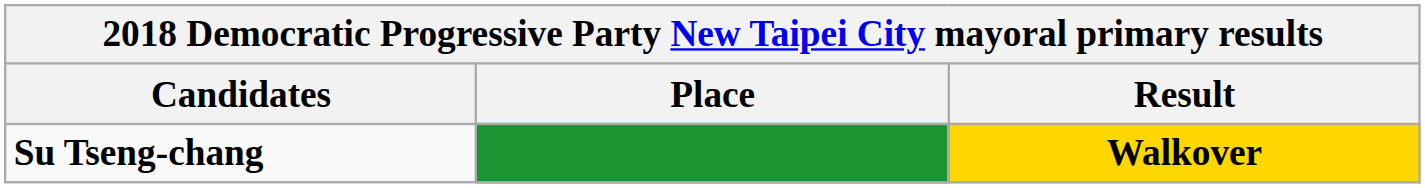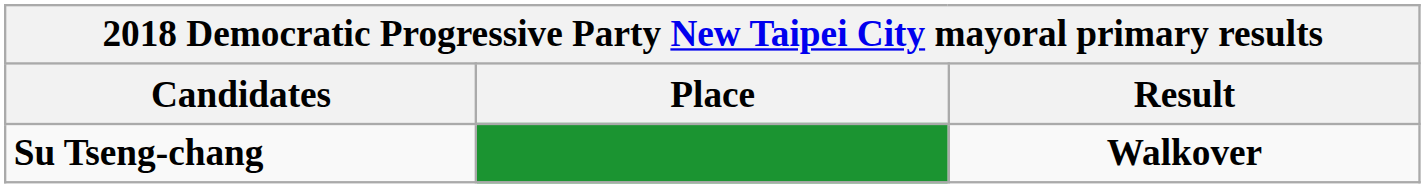(1184, 152) gold background -> (1184, 152) no background
